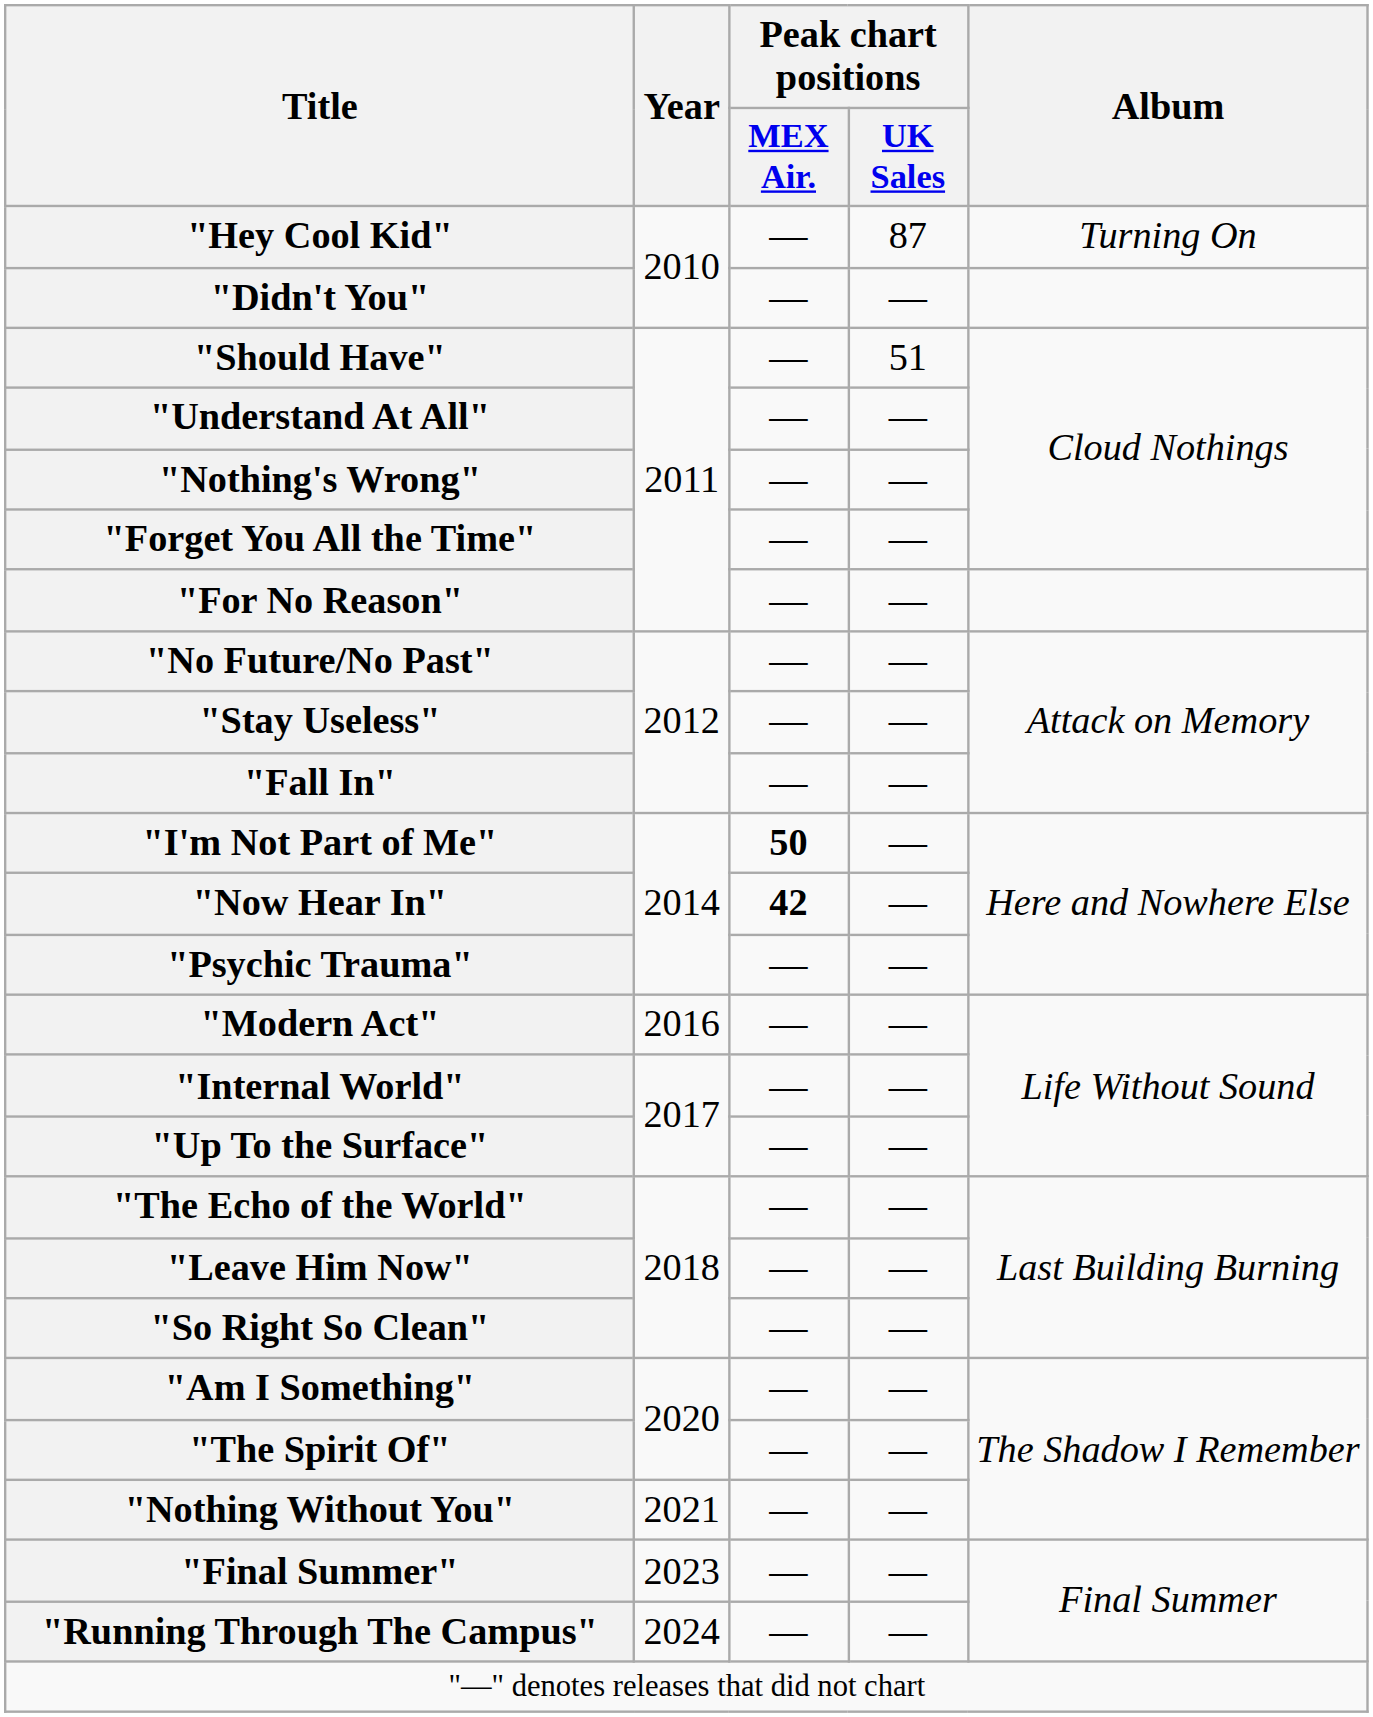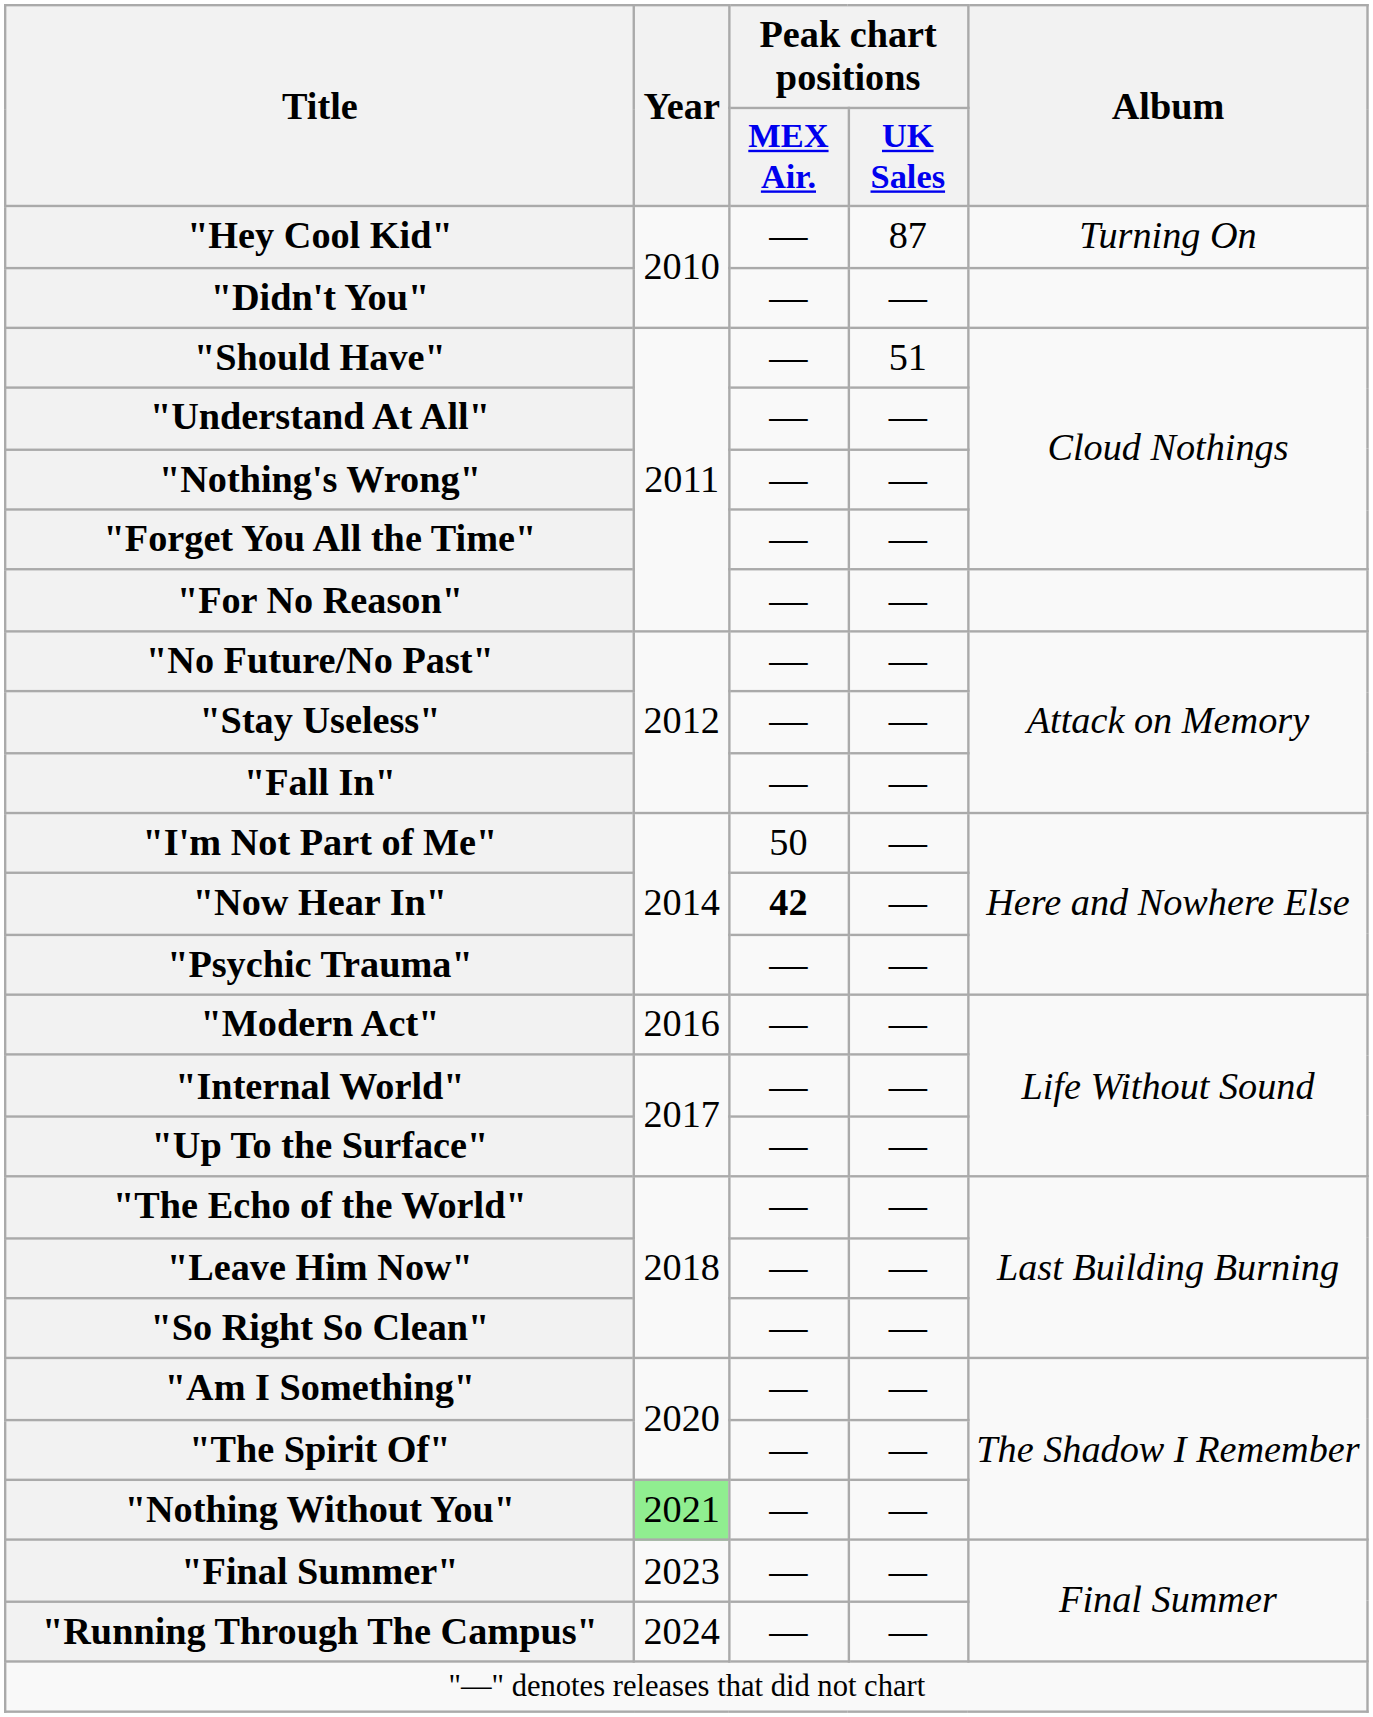(788, 842) bold -> (788, 842) normal
(682, 1509) no background -> (682, 1509) lightgreen background
